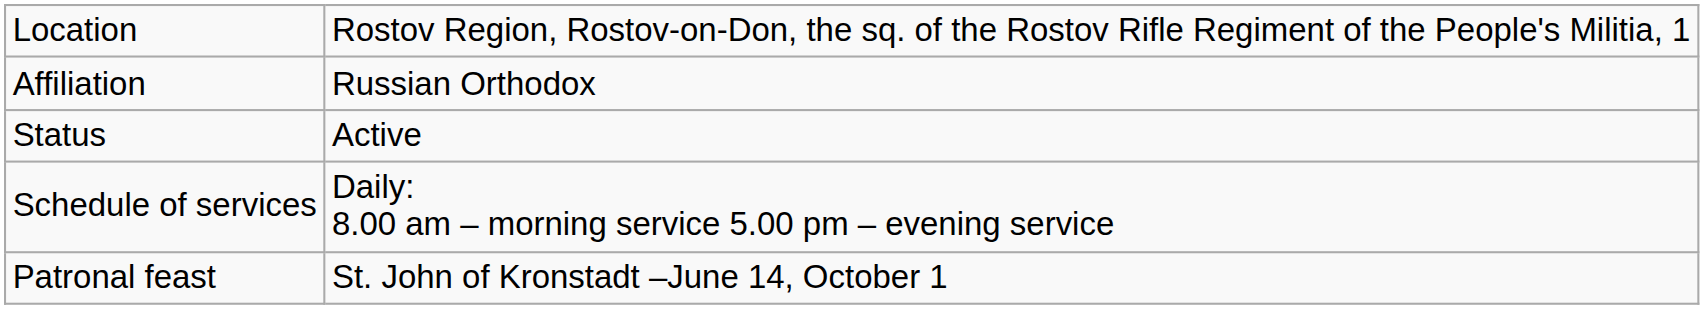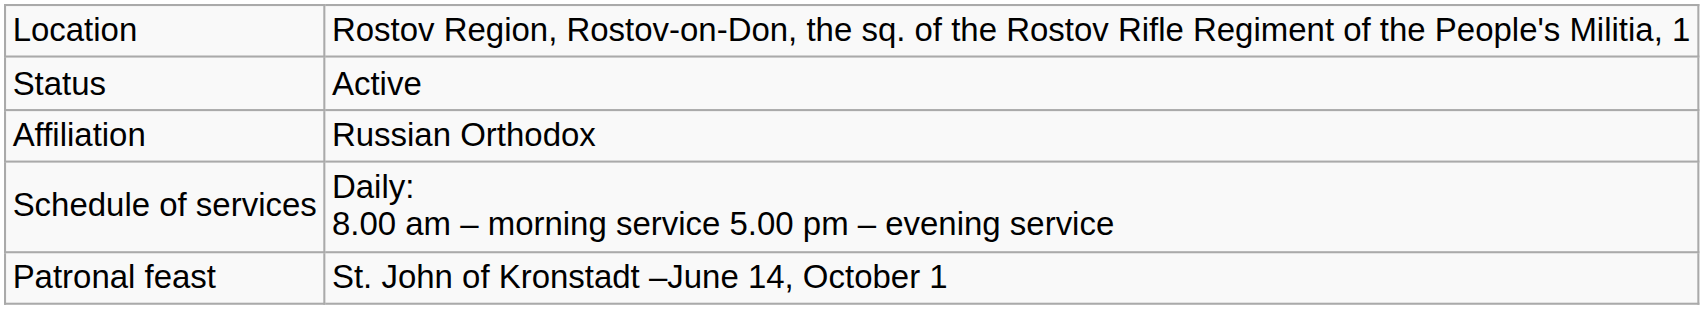rows swapped: (79, 82) <-> (59, 135)
